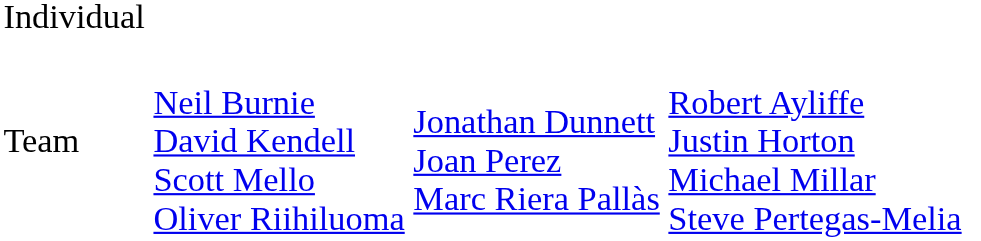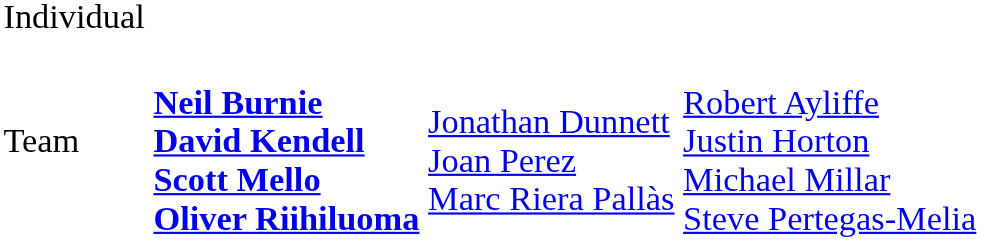(279, 160) normal -> (286, 160) bold
